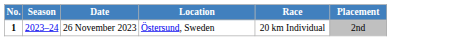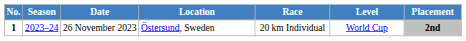+ column: (367, 11)
(358, 27) normal -> (433, 27) bold
